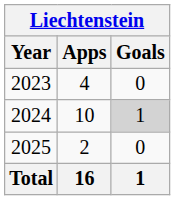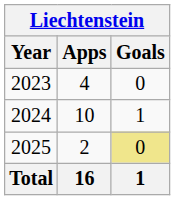(140, 115) lightgrey background -> (140, 115) no background
(140, 147) no background -> (140, 147) khaki background
